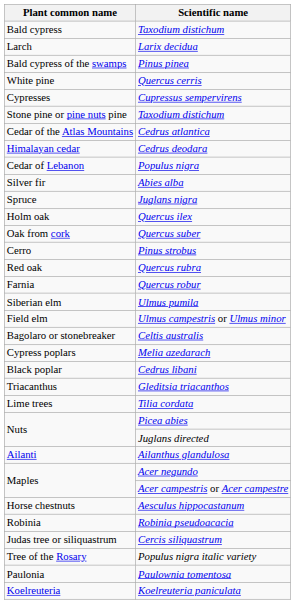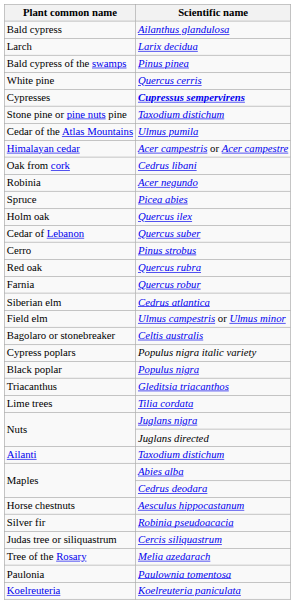(181, 30) Taxodium distichum -> (184, 30) Ailanthus glandulosa
(190, 98) normal -> (191, 98) bold
(174, 132) Cedrus atlantica -> (168, 132) Ulmus pumila
(173, 149) Cedrus deodara -> (213, 149) Acer campestris or Acer campestre
(46, 166) Cedar of Lebanon -> (38, 166) Oak from cork
(169, 166) Populus nigra -> (167, 166) Cedrus libani
(26, 183) Silver fir -> (24, 183) Robinia
(161, 183) Abies alba -> (168, 183) Acer negundo
(168, 200) Juglans nigra -> (163, 200) Picea abies
(38, 234) Oak from cork -> (46, 234) Cedar of Lebanon
(168, 302) Ulmus pumila -> (174, 302) Cedrus atlantica
(174, 353) Melia azedarach -> (197, 353) Populus nigra italic variety
(167, 370) Cedrus libani -> (169, 370) Populus nigra
(163, 421) Picea abies -> (168, 421) Juglans nigra
(184, 455) Ailanthus glandulosa -> (181, 455) Taxodium distichum
(168, 472) Acer negundo -> (161, 472) Abies alba
(213, 489) Acer campestris or Acer campestre -> (173, 489) Cedrus deodara
(24, 523) Robinia -> (26, 523) Silver fir
(197, 557) Populus nigra italic variety -> (174, 557) Melia azedarach
